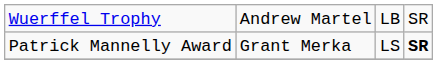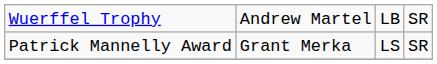(418, 46) bold -> (418, 46) normal
